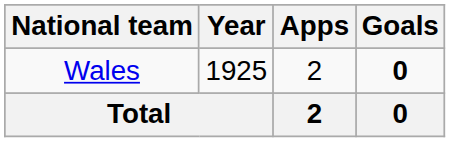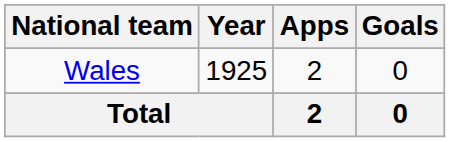(400, 70) bold -> (400, 70) normal
